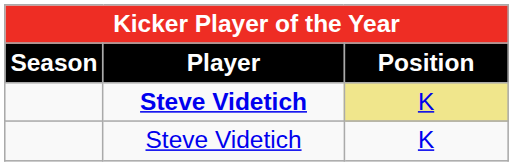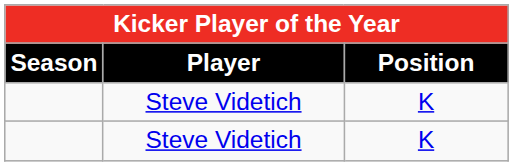(224, 101) bold -> (224, 101) normal
(426, 101) khaki background -> (426, 101) no background
